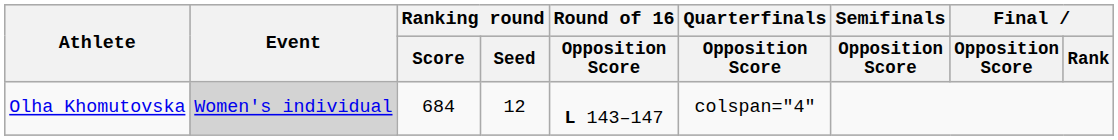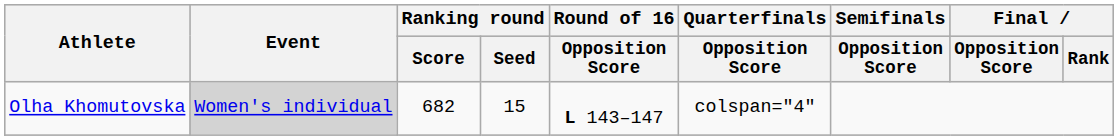(439, 108) 684 -> (439, 108) 682
(515, 108) 12 -> (515, 108) 15
